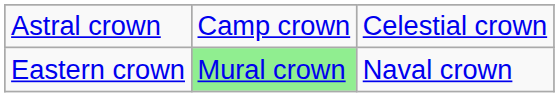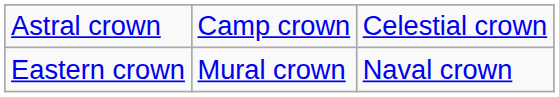(272, 69) lightgreen background -> (272, 69) no background
